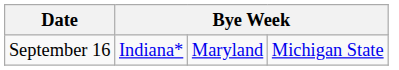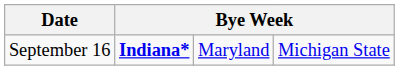(151, 50) normal -> (154, 50) bold
